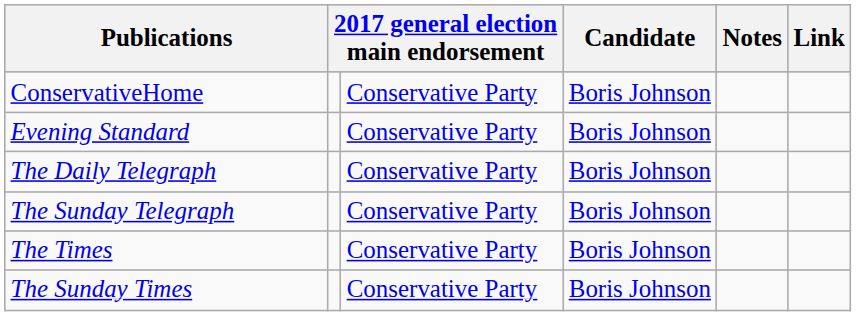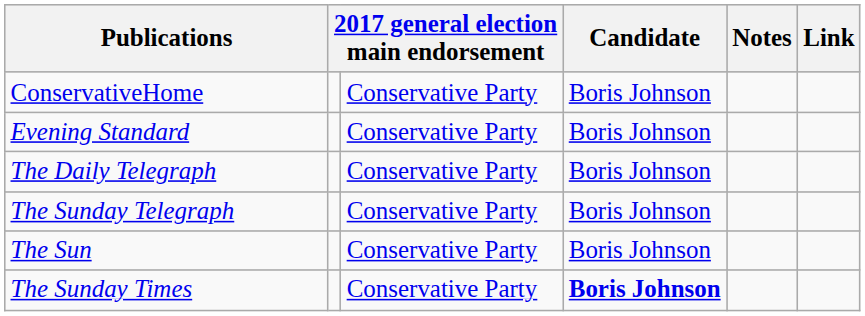+ row: (51, 250)
- row: (62, 250)
(640, 289) normal -> (645, 289) bold
